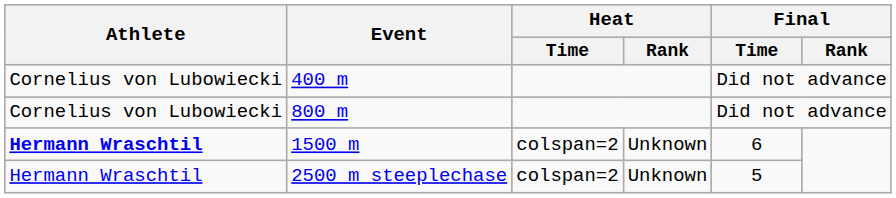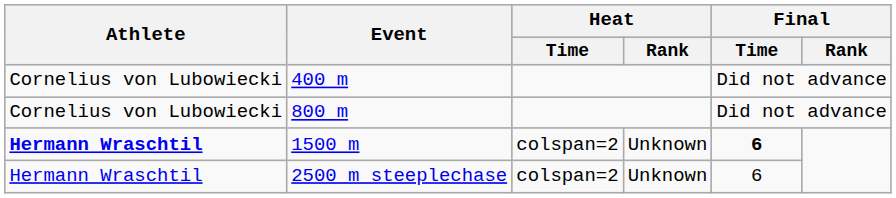(757, 144) normal -> (757, 144) bold
(757, 176) 5 -> (757, 176) 6
